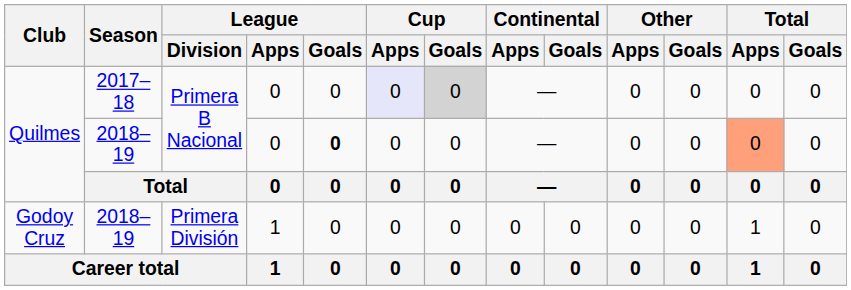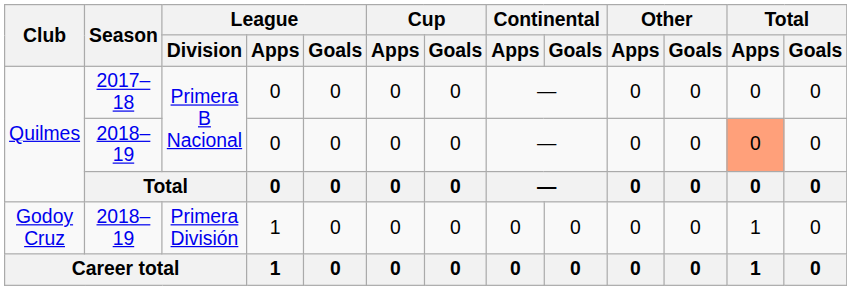(395, 92) lavender background -> (395, 92) no background
(455, 92) lightgrey background -> (455, 92) no background
(335, 144) bold -> (335, 144) normal
